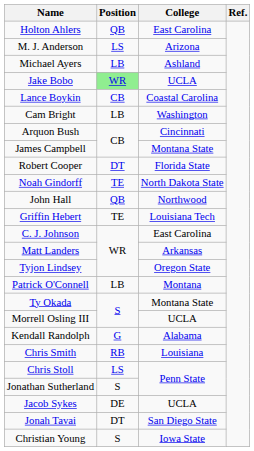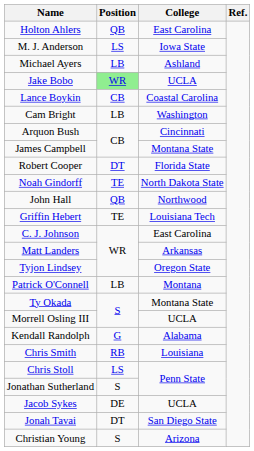(182, 47) Arizona -> (182, 47) Iowa State
(182, 438) Iowa State -> (182, 438) Arizona
